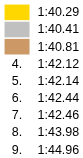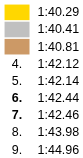(17, 98) normal -> (17, 98) bold
(17, 115) normal -> (17, 115) bold
